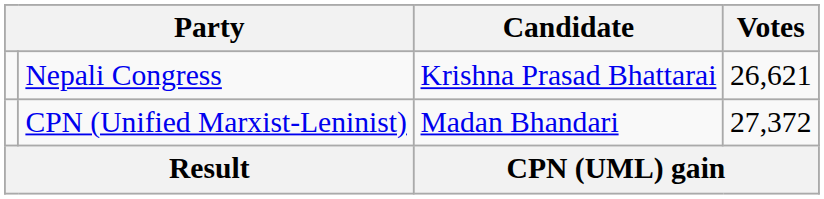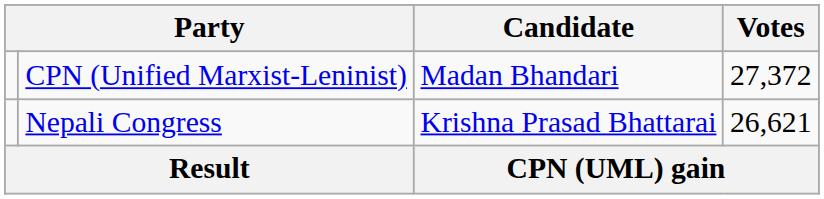rows swapped: (216, 121) <-> (124, 74)
